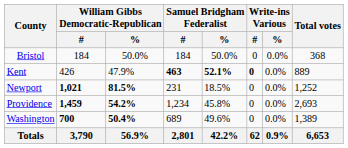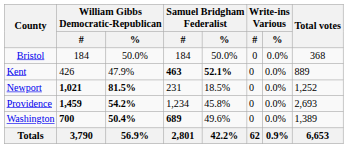(252, 71) bold -> (252, 71) normal
(174, 119) normal -> (174, 119) bold
